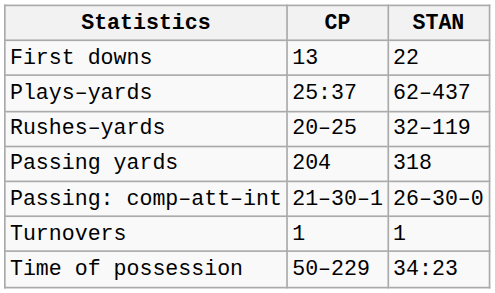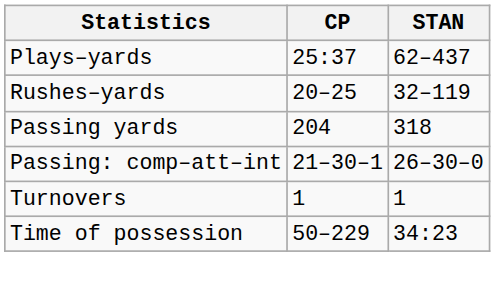- row: (81, 58)
